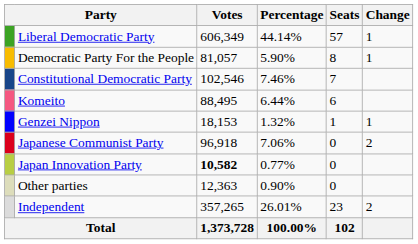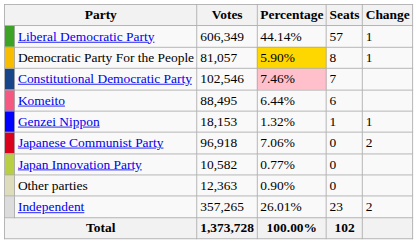(278, 57) no background -> (278, 57) gold background
(278, 79) no background -> (278, 79) pink background
(219, 164) bold -> (219, 164) normal
